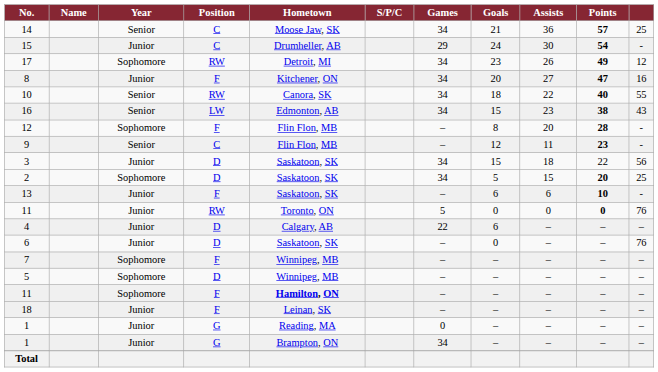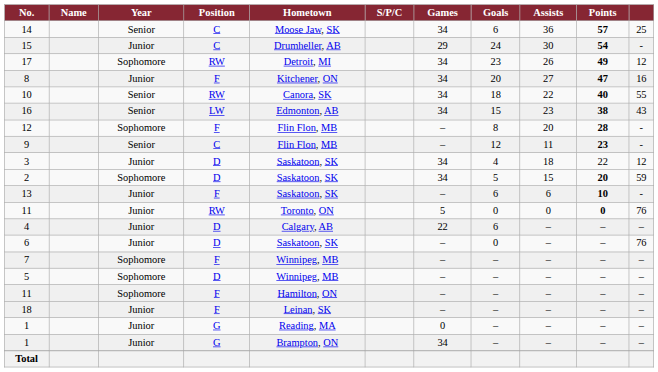(496, 29) 21 -> (496, 29) 6
(496, 161) 15 -> (496, 161) 4
(641, 161) 56 -> (641, 161) 12
(641, 177) 25 -> (641, 177) 59
(307, 293) bold -> (307, 293) normal
